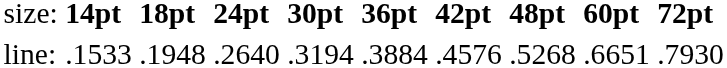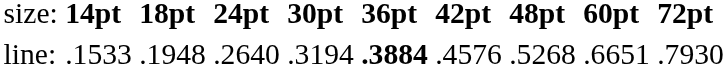(395, 54) normal -> (395, 54) bold
